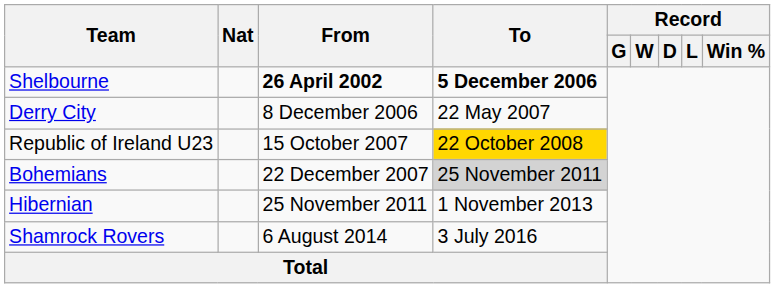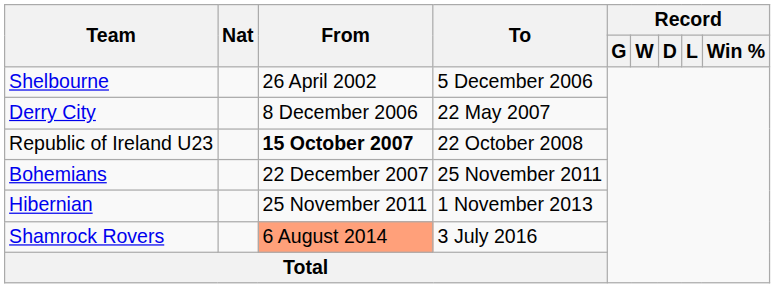(322, 81) bold -> (320, 81) normal
(517, 81) bold -> (515, 81) normal
(335, 143) normal -> (338, 143) bold
(510, 143) gold background -> (510, 143) no background
(520, 174) lightgrey background -> (520, 174) no background
(325, 236) no background -> (325, 236) lightsalmon background
